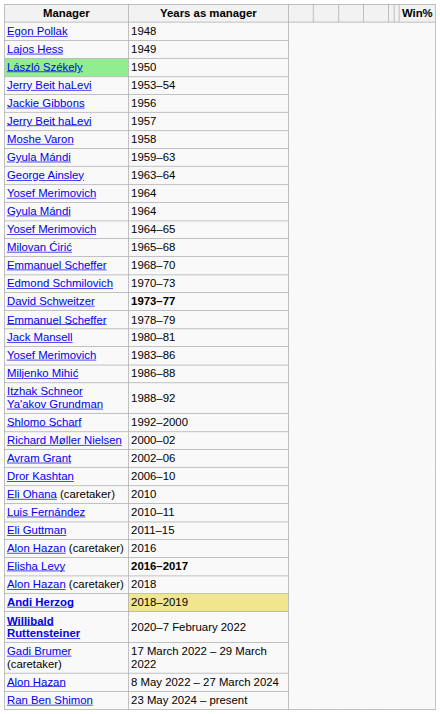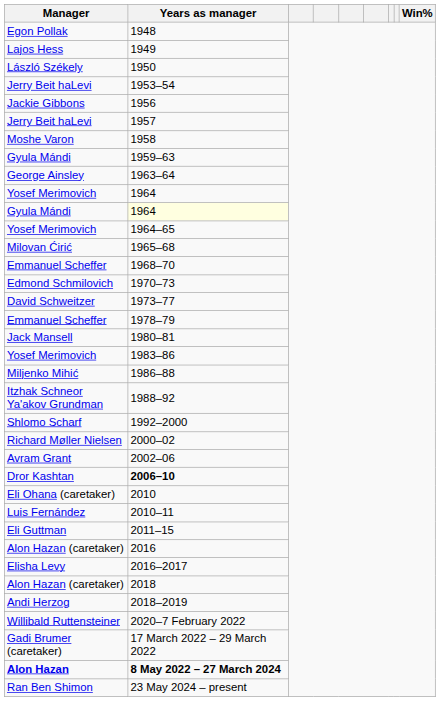(45, 67) lightgreen background -> (45, 67) no background
(144, 211) no background -> (143, 211) lightyellow background
(153, 301) bold -> (153, 301) normal
(153, 476) normal -> (153, 476) bold
(160, 566) bold -> (159, 566) normal
(40, 602) bold -> (38, 602) normal
(160, 602) khaki background -> (159, 602) no background
(44, 627) bold -> (63, 620) normal
(36, 682) normal -> (38, 669) bold
(205, 682) normal -> (206, 669) bold
